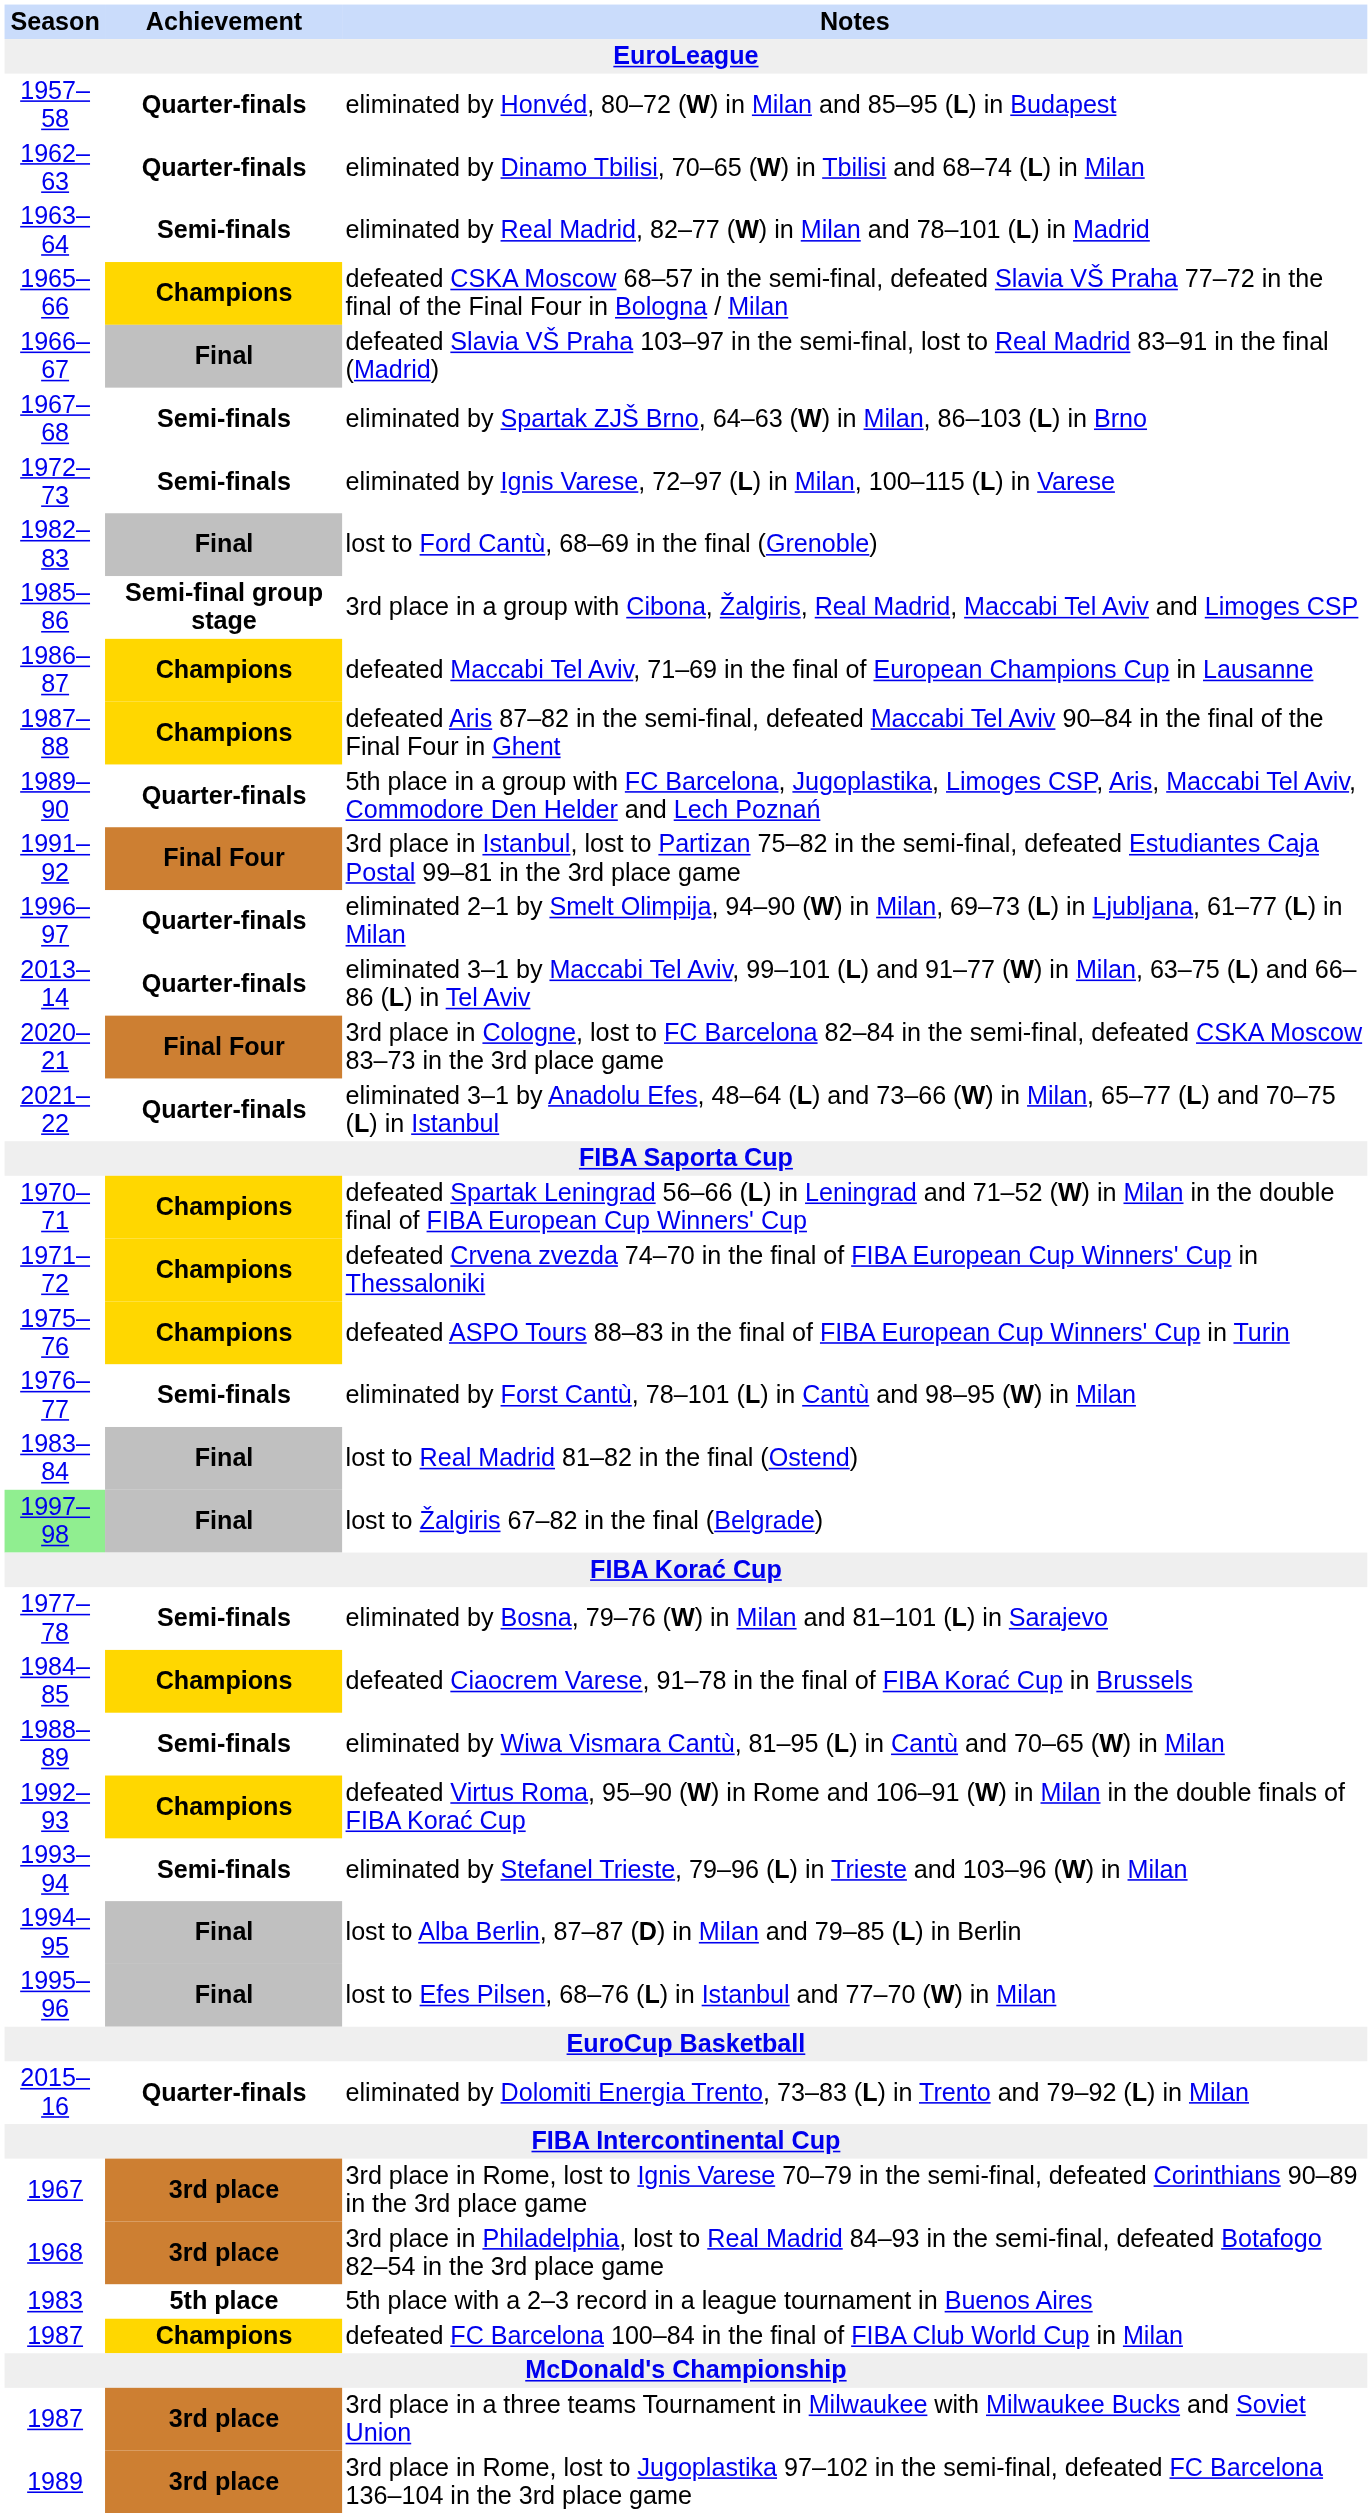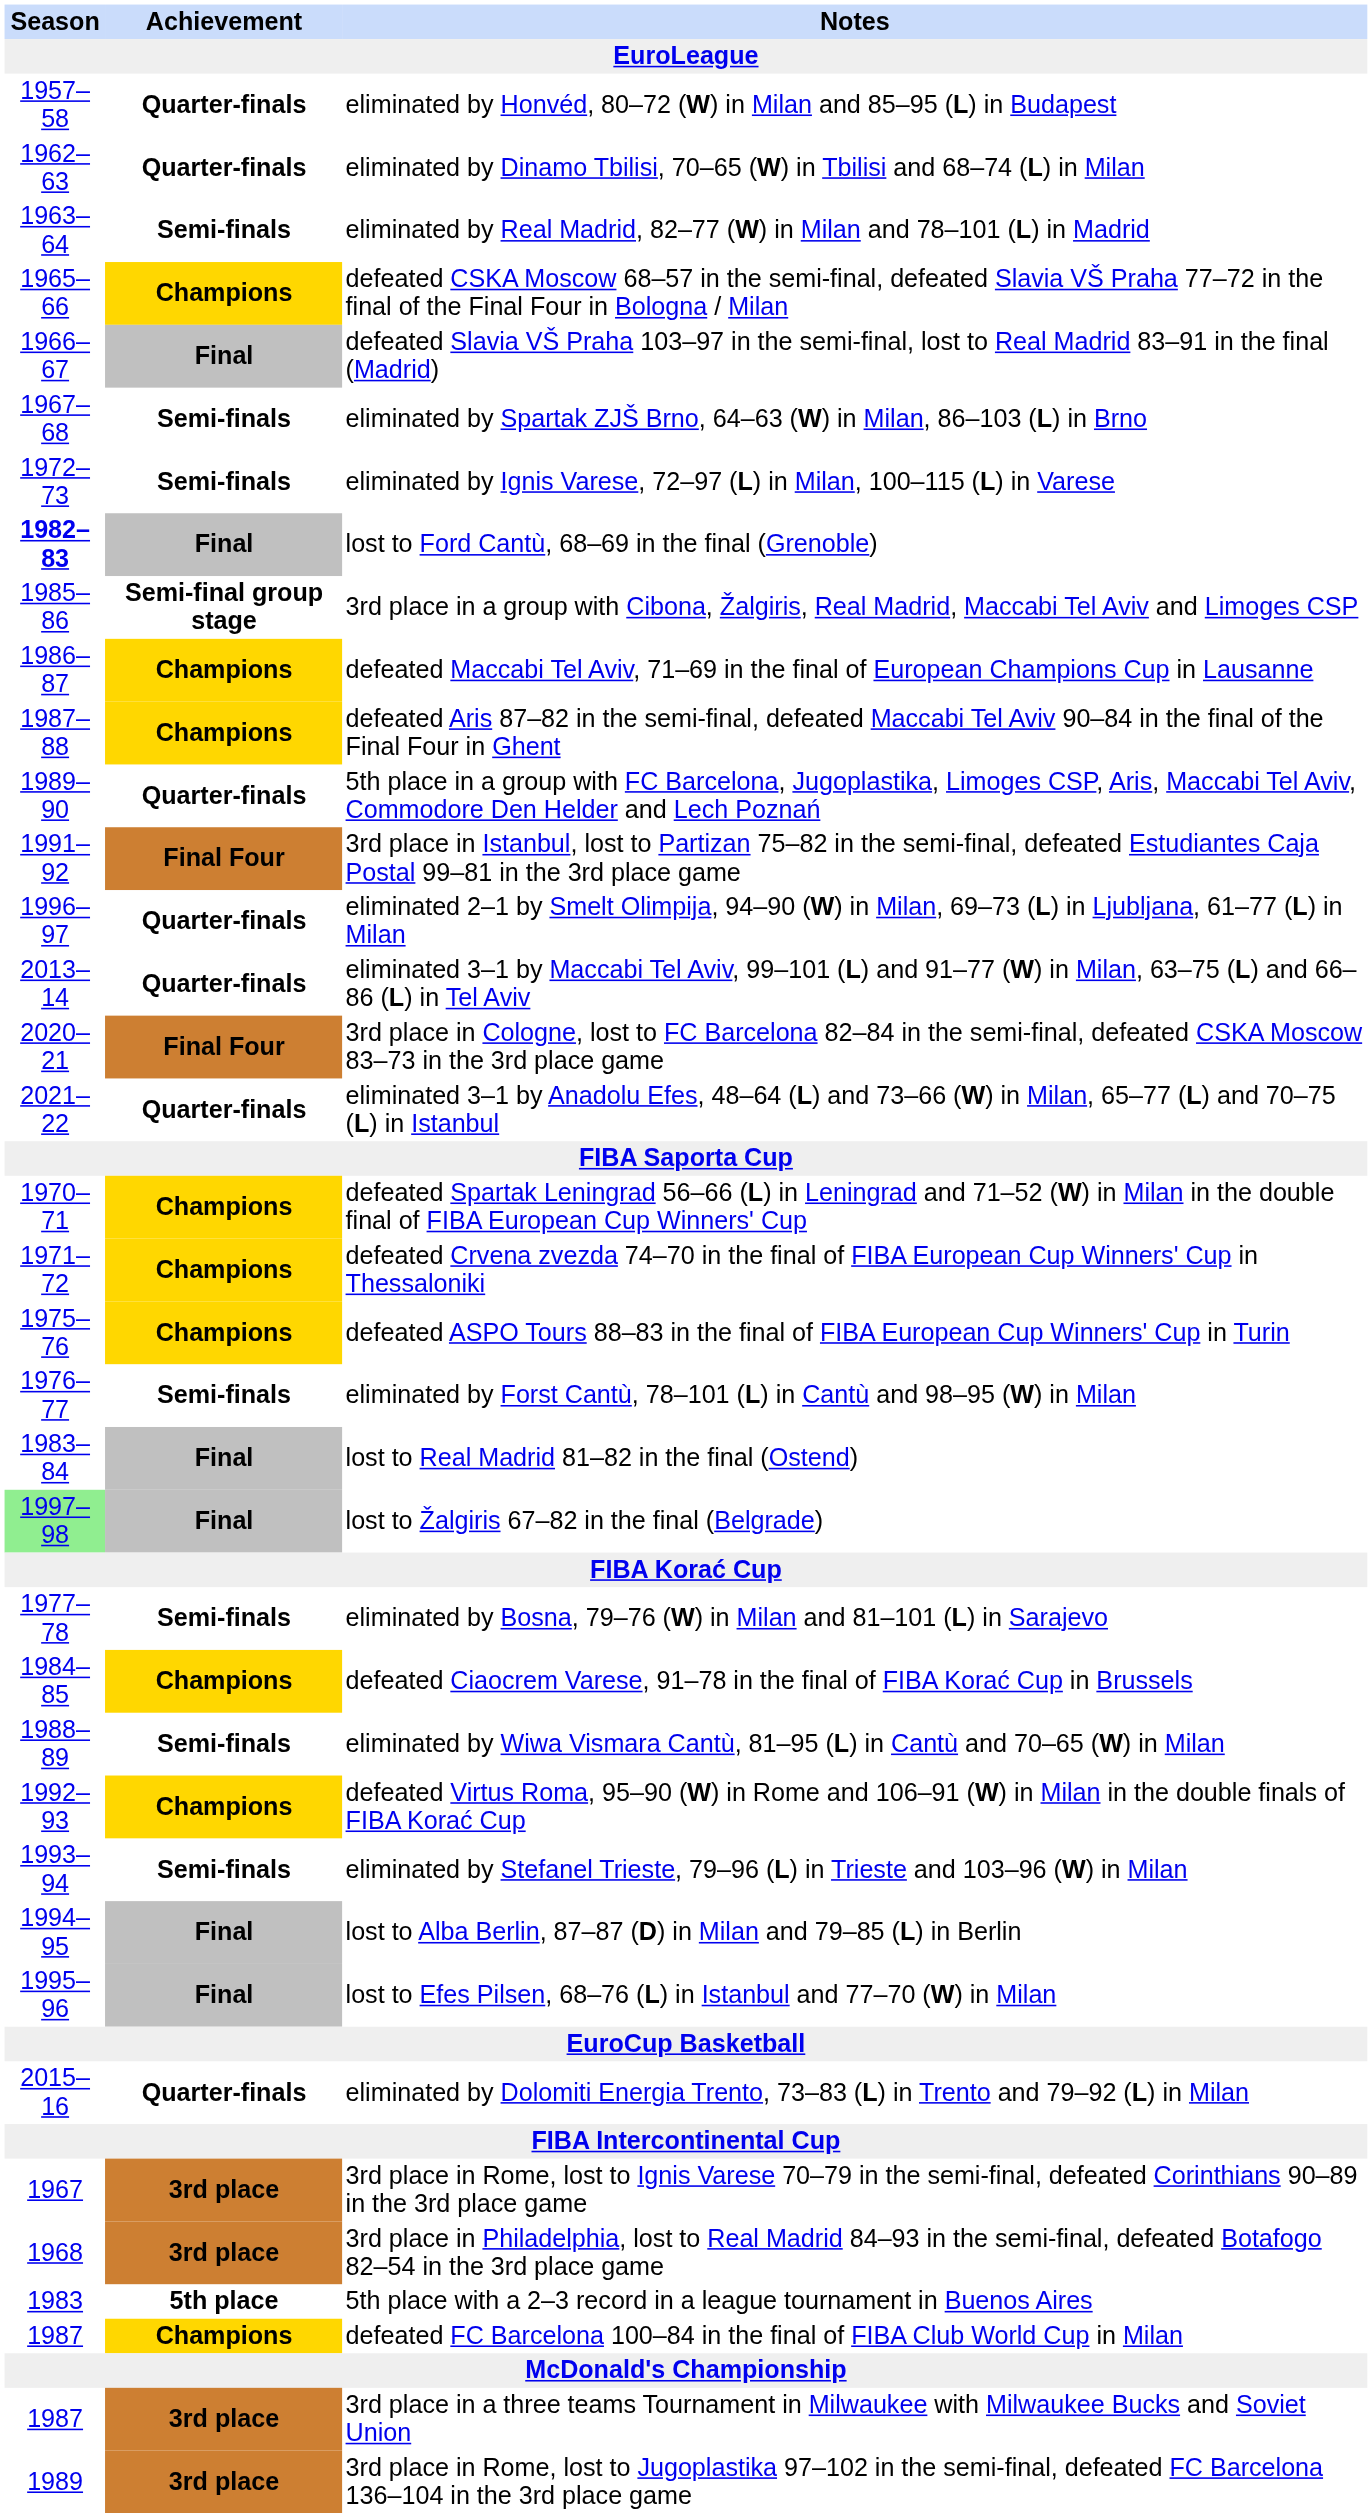(55, 544) normal -> (55, 544) bold
